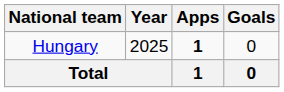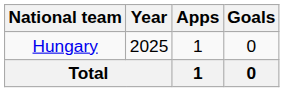(198, 45) bold -> (198, 45) normal
